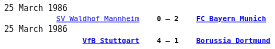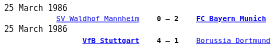(233, 40) bold -> (233, 40) normal
